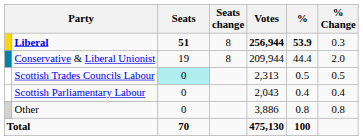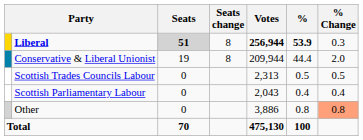(184, 42) no background -> (184, 42) lightgrey background
(184, 76) paleturquoise background -> (184, 76) no background
(338, 110) no background -> (338, 110) lightsalmon background
